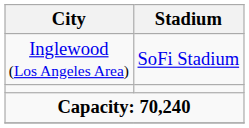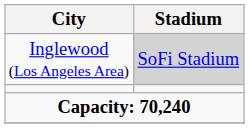(188, 59) no background -> (188, 59) lightgrey background
